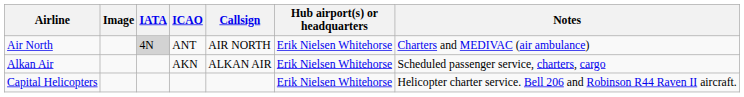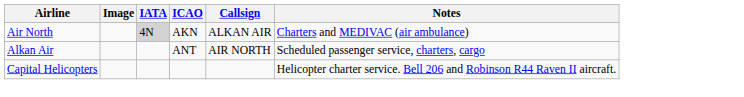- column: (334, 20)
(184, 45) ANT -> (185, 32) AKN
(239, 45) AIR NORTH -> (240, 32) ALKAN AIR
(185, 63) AKN -> (184, 50) ANT
(240, 63) ALKAN AIR -> (239, 50) AIR NORTH
